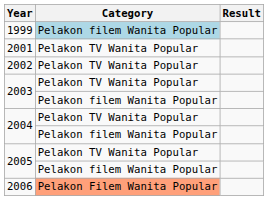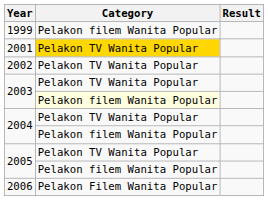(128, 30) lightblue background -> (128, 30) no background
(118, 48) no background -> (118, 48) gold background
(128, 100) no background -> (128, 100) lightyellow background
(128, 187) lightsalmon background -> (128, 187) no background
